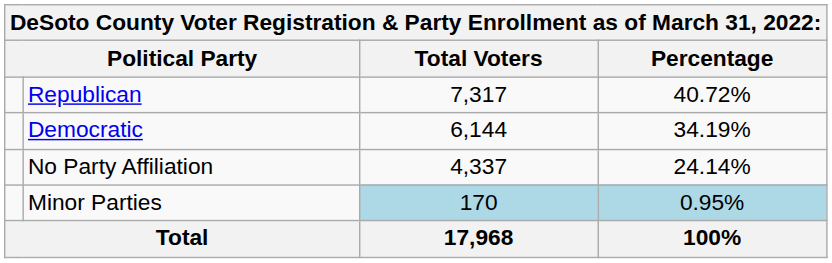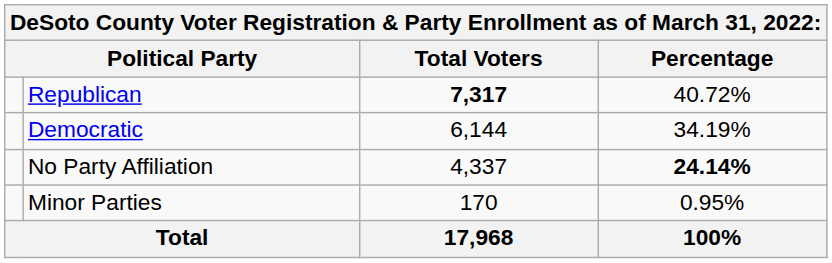(479, 94) normal -> (479, 94) bold
(712, 166) normal -> (712, 166) bold
(479, 202) lightblue background -> (479, 202) no background
(712, 202) lightblue background -> (712, 202) no background
